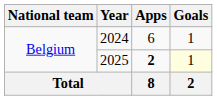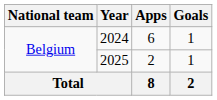(151, 60) bold -> (151, 60) normal
(191, 60) lightyellow background -> (191, 60) no background
